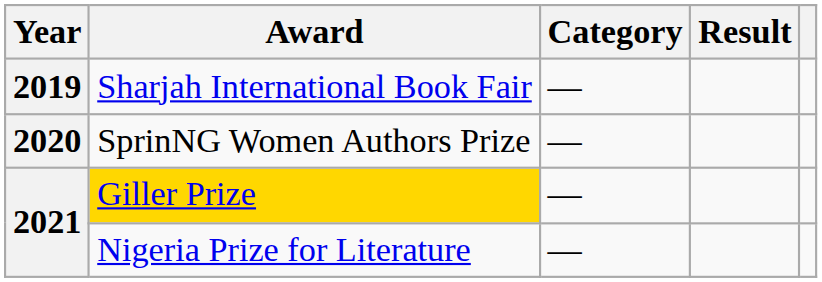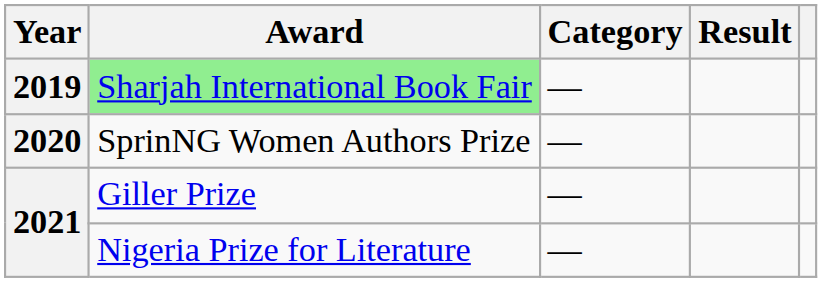(315, 85) no background -> (315, 85) lightgreen background
(177, 194) gold background -> (177, 194) no background
